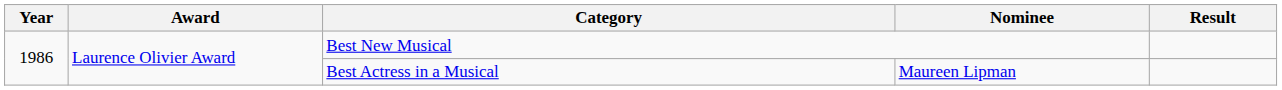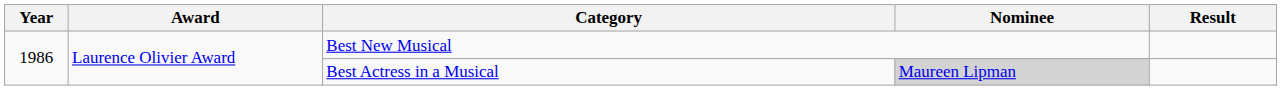(957, 71) no background -> (957, 71) lightgrey background
